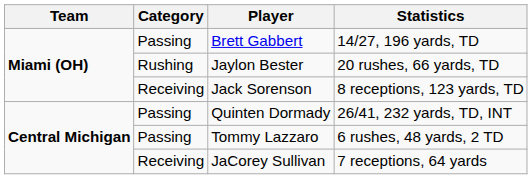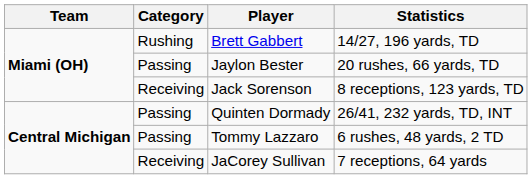(164, 40) Passing -> (165, 40) Rushing
(165, 64) Rushing -> (164, 64) Passing
